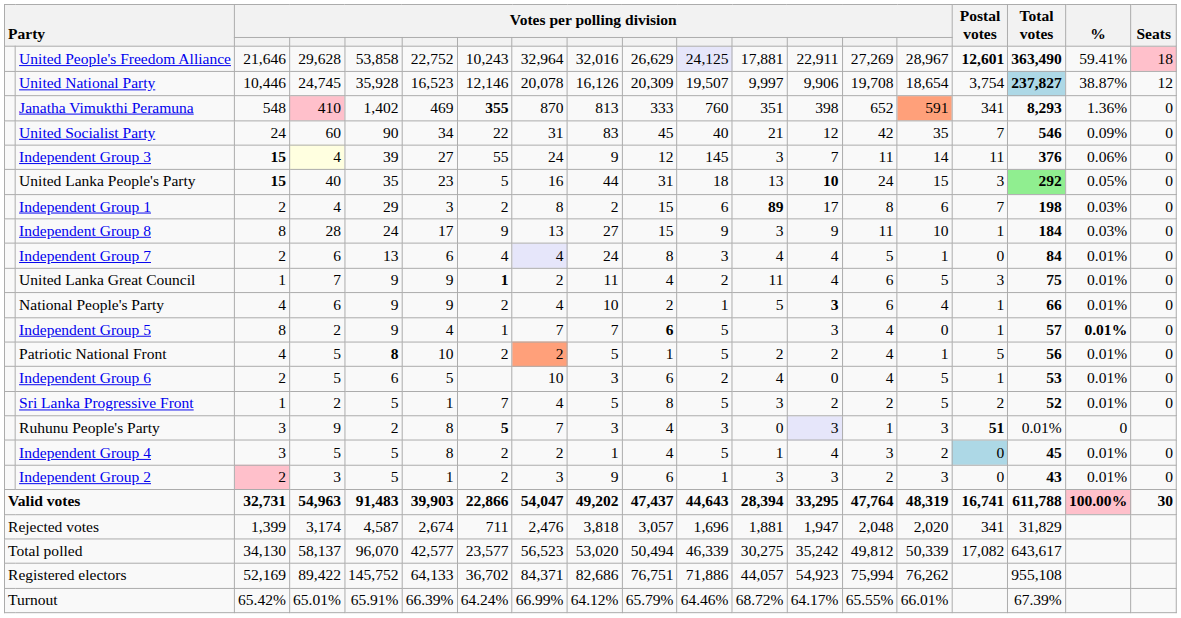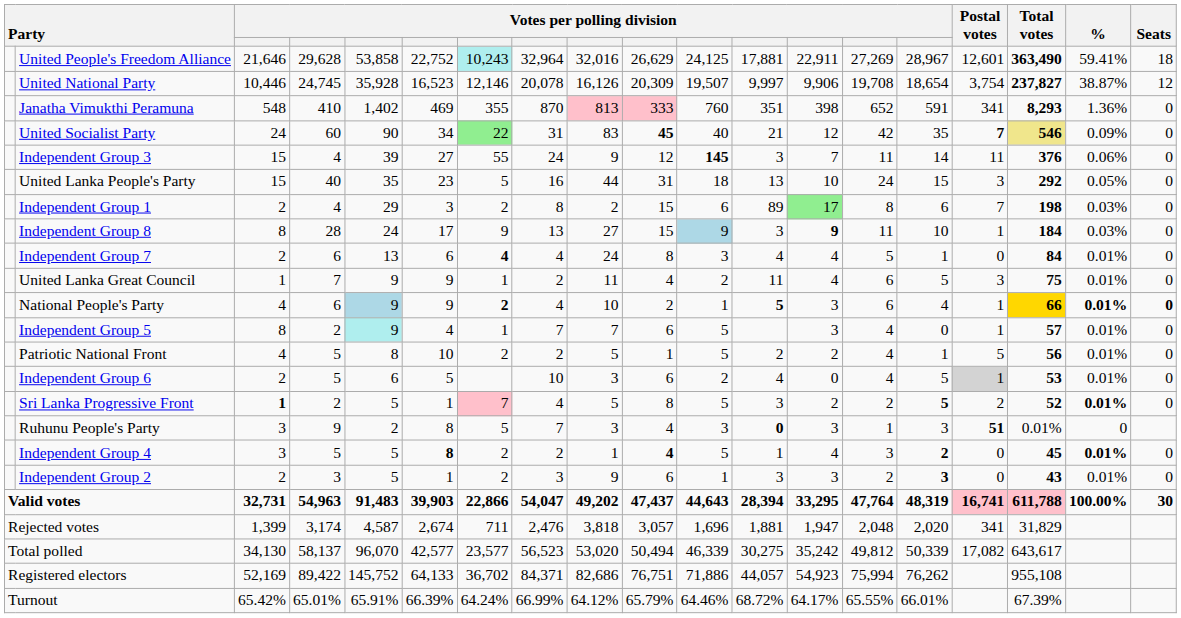(487, 58) no background -> (487, 58) paleturquoise background
(707, 58) lavender background -> (707, 58) no background
(983, 58) bold -> (983, 58) normal
(1165, 58) pink background -> (1165, 58) no background
(1037, 83) lightblue background -> (1037, 83) no background
(329, 108) pink background -> (329, 108) no background
(497, 108) bold -> (497, 108) normal
(607, 108) no background -> (607, 108) pink background
(662, 108) no background -> (662, 108) pink background
(937, 108) lightsalmon background -> (937, 108) no background
(501, 132) no background -> (501, 132) lightgreen background
(666, 132) normal -> (666, 132) bold
(1000, 132) normal -> (1000, 132) bold
(1050, 132) no background -> (1050, 132) khaki background
(278, 157) bold -> (278, 157) normal
(337, 157) lightyellow background -> (337, 157) no background
(717, 157) normal -> (717, 157) bold
(278, 181) bold -> (278, 181) normal
(831, 181) bold -> (831, 181) normal
(1050, 181) lightgreen background -> (1050, 181) no background
(776, 206) bold -> (776, 206) normal
(831, 206) no background -> (831, 206) lightgreen background
(725, 231) no background -> (725, 231) lightblue background
(835, 231) normal -> (835, 231) bold
(505, 255) normal -> (505, 255) bold
(560, 255) lavender background -> (560, 255) no background
(505, 280) bold -> (505, 280) normal
(395, 305) no background -> (395, 305) lightblue background
(505, 305) normal -> (505, 305) bold
(780, 305) normal -> (780, 305) bold
(835, 305) bold -> (835, 305) normal
(1054, 305) no background -> (1054, 305) gold background
(1107, 305) normal -> (1106, 305) bold
(1169, 305) normal -> (1169, 305) bold
(395, 329) no background -> (395, 329) paleturquoise background
(670, 329) bold -> (670, 329) normal
(1106, 329) bold -> (1107, 329) normal
(395, 354) bold -> (395, 354) normal
(560, 354) lightsalmon background -> (560, 354) no background
(1000, 378) no background -> (1000, 378) lightgrey background
(282, 403) normal -> (282, 403) bold
(505, 403) no background -> (505, 403) pink background
(945, 403) normal -> (945, 403) bold
(1107, 403) normal -> (1106, 403) bold
(505, 428) bold -> (505, 428) normal
(780, 428) normal -> (780, 428) bold
(835, 428) lavender background -> (835, 428) no background
(450, 452) normal -> (450, 452) bold
(670, 452) normal -> (670, 452) bold
(945, 452) normal -> (945, 452) bold
(1000, 452) lightblue background -> (1000, 452) no background
(1107, 452) normal -> (1106, 452) bold
(282, 477) pink background -> (282, 477) no background
(945, 477) normal -> (945, 477) bold
(983, 501) no background -> (983, 501) pink background
(1037, 501) no background -> (1037, 501) pink background
(1098, 501) pink background -> (1098, 501) no background
